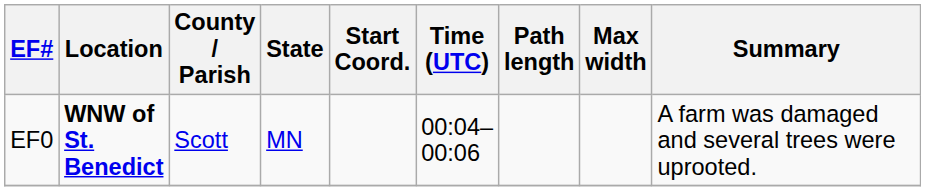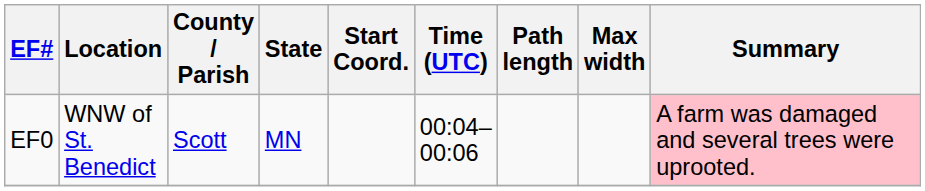(114, 139) bold -> (110, 139) normal
(776, 139) no background -> (775, 139) pink background
